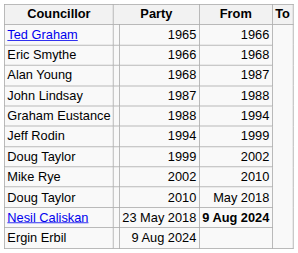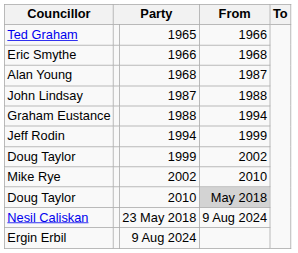(241, 197) no background -> (239, 197) lightgrey background
(236, 217) bold -> (235, 217) normal
